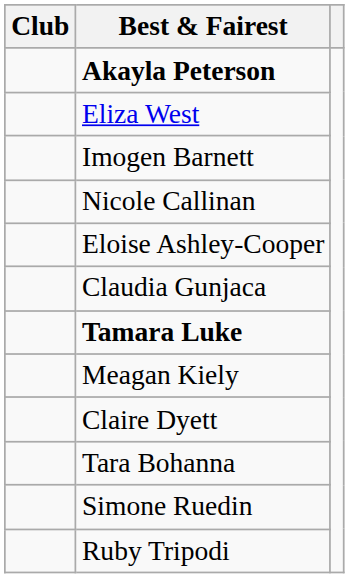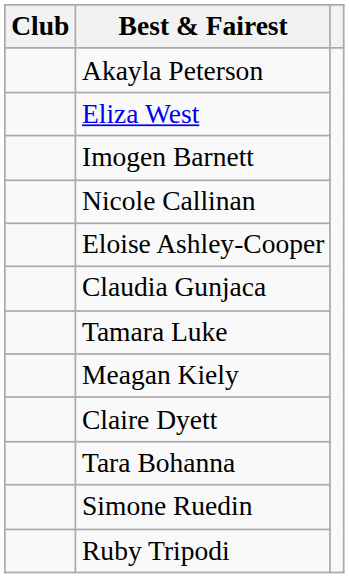(179, 69) bold -> (173, 69) normal
(162, 331) bold -> (155, 331) normal
